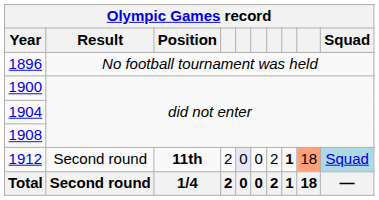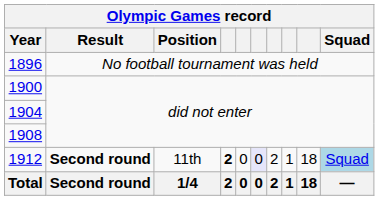(100, 159) normal -> (100, 159) bold
(187, 159) bold -> (187, 159) normal
(228, 159) normal -> (228, 159) bold
(243, 159) lavender background -> (243, 159) no background
(259, 159) no background -> (259, 159) lavender background
(289, 159) bold -> (289, 159) normal
(309, 159) lightsalmon background -> (309, 159) no background
